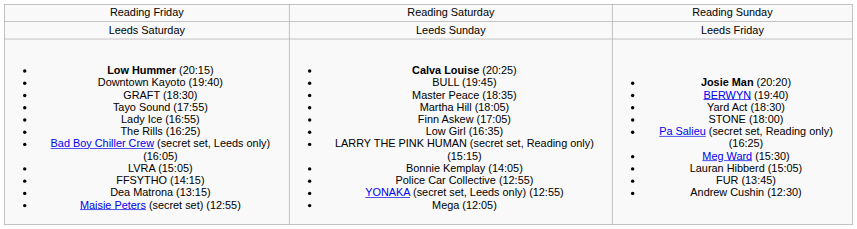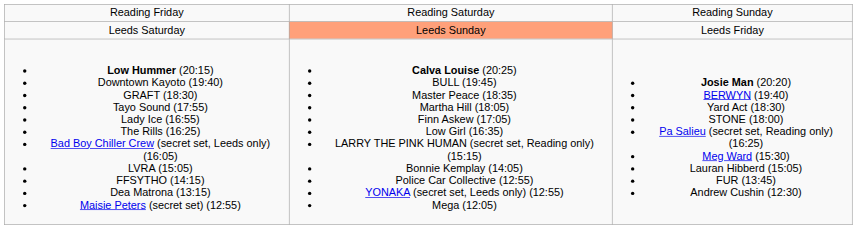(451, 30) no background -> (451, 30) lightsalmon background
